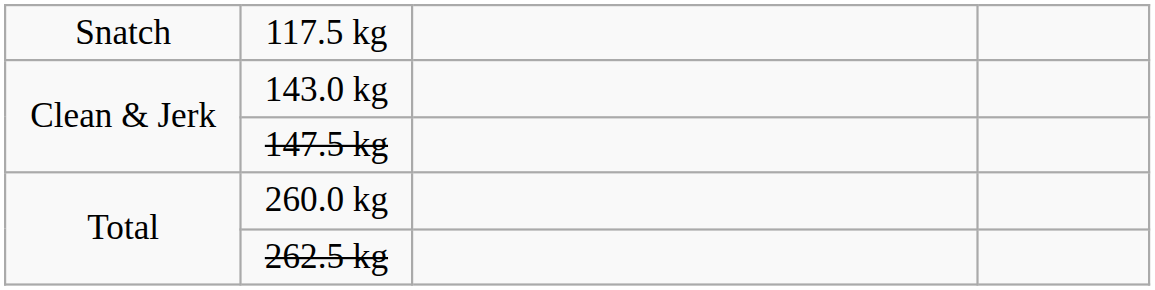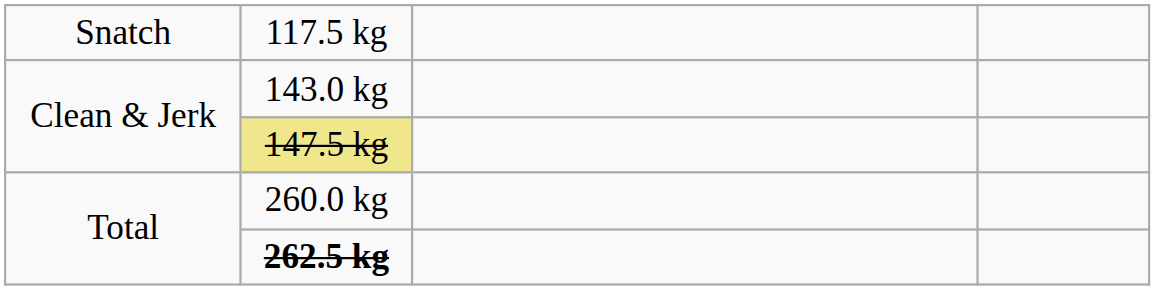(326, 144) no background -> (326, 144) khaki background
(326, 255) normal -> (326, 255) bold
